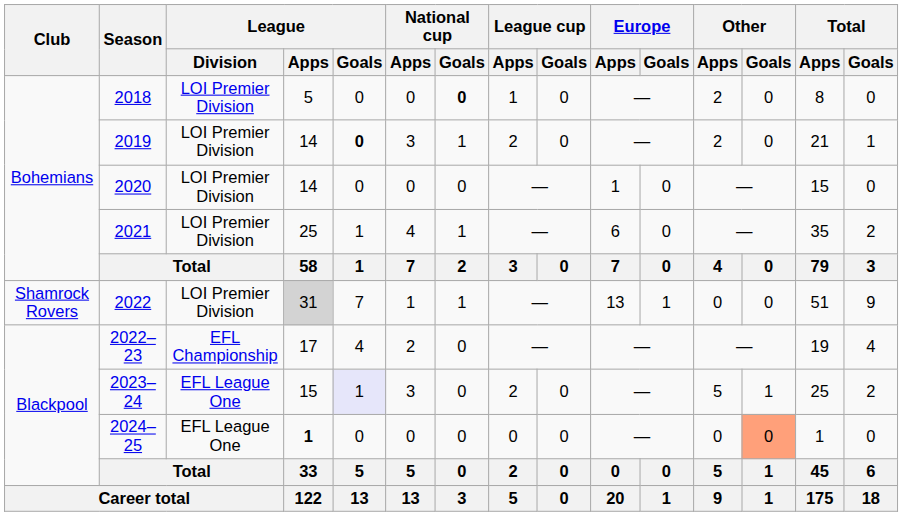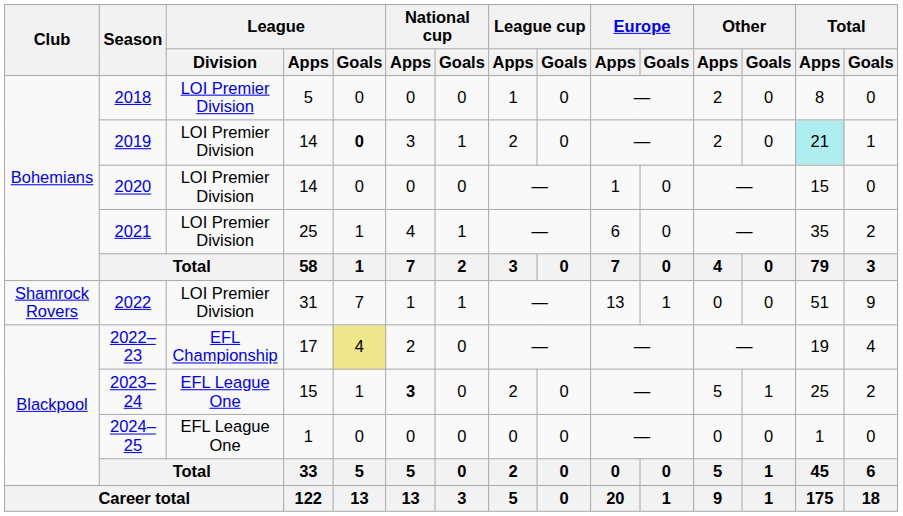(462, 97) bold -> (462, 97) normal
(820, 142) no background -> (820, 142) paleturquoise background
(308, 302) lightgrey background -> (308, 302) no background
(359, 347) no background -> (359, 347) khaki background
(359, 391) lavender background -> (359, 391) no background
(411, 391) normal -> (411, 391) bold
(308, 436) bold -> (308, 436) normal
(769, 436) lightsalmon background -> (769, 436) no background
